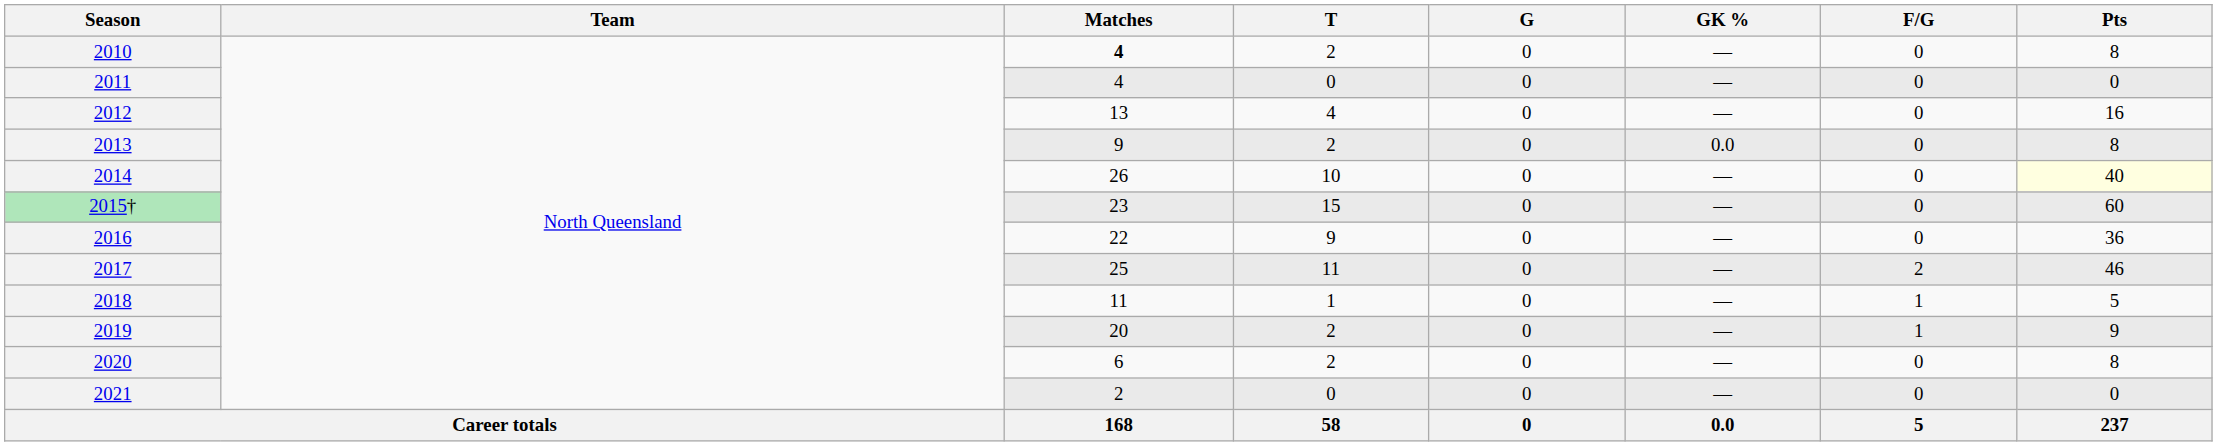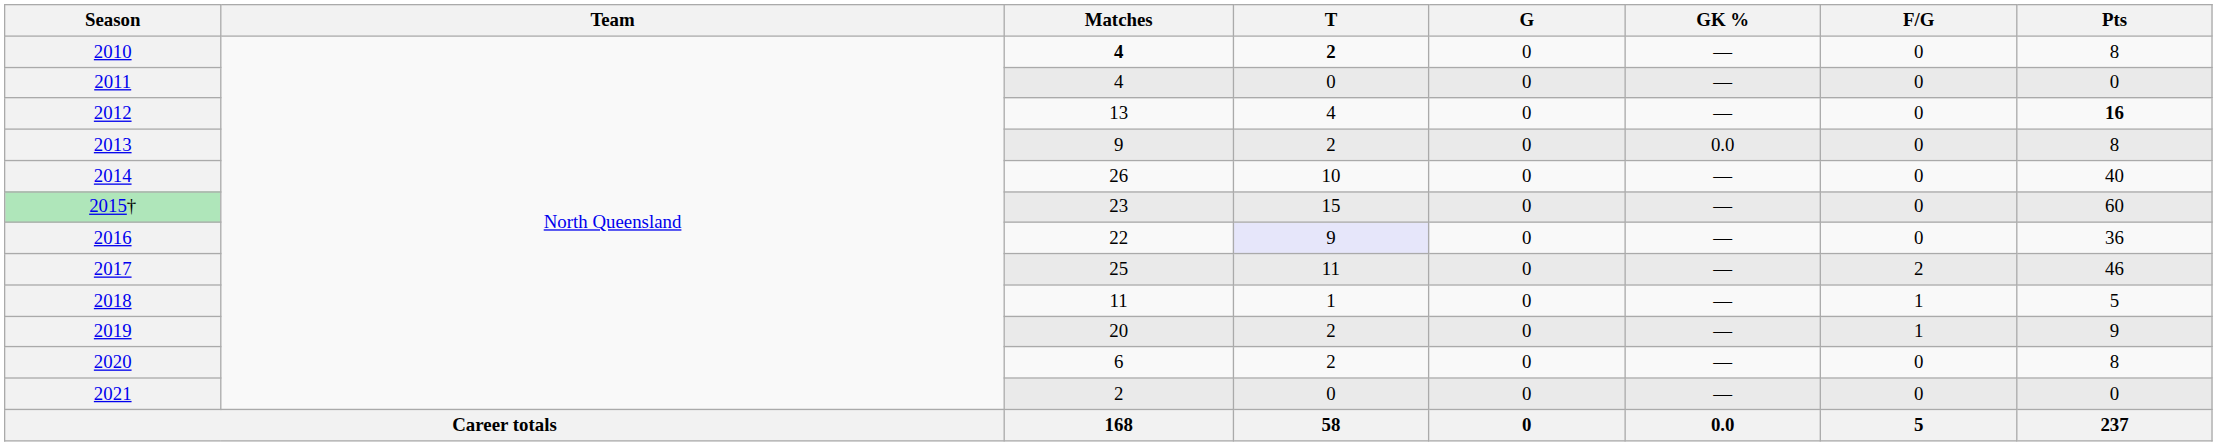(1331, 51) normal -> (1331, 51) bold
(2115, 113) normal -> (2115, 113) bold
(2115, 176) lightyellow background -> (2115, 176) no background
(1331, 238) no background -> (1331, 238) lavender background
